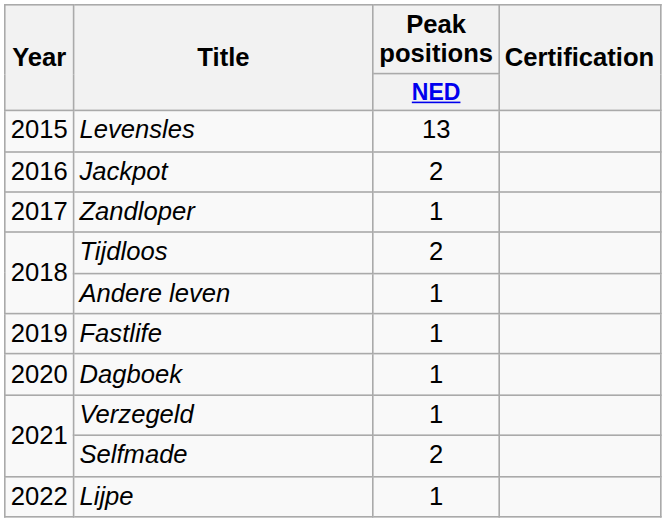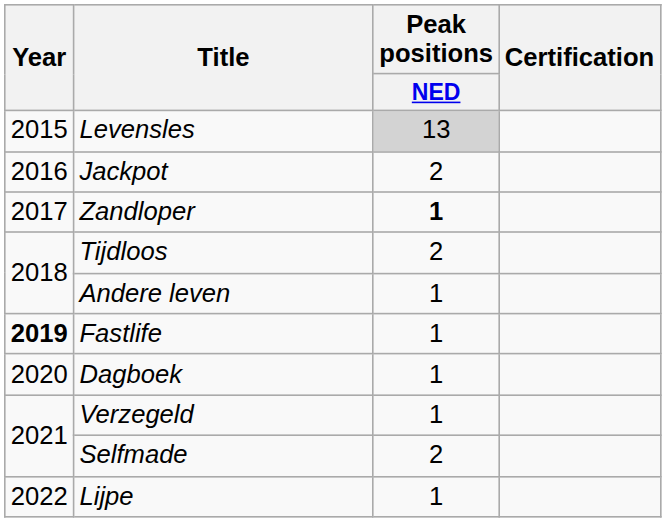(436, 130) no background -> (436, 130) lightgrey background
(436, 211) normal -> (436, 211) bold
(39, 333) normal -> (39, 333) bold
